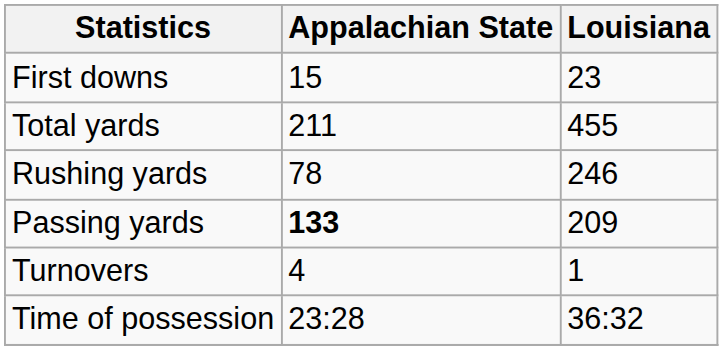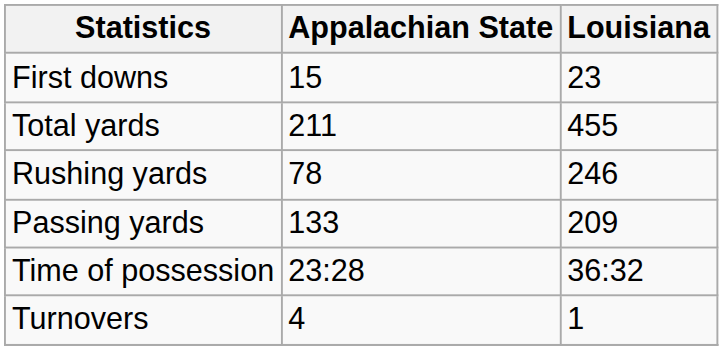(314, 222) bold -> (314, 222) normal
rows swapped: (80, 271) <-> (143, 319)
